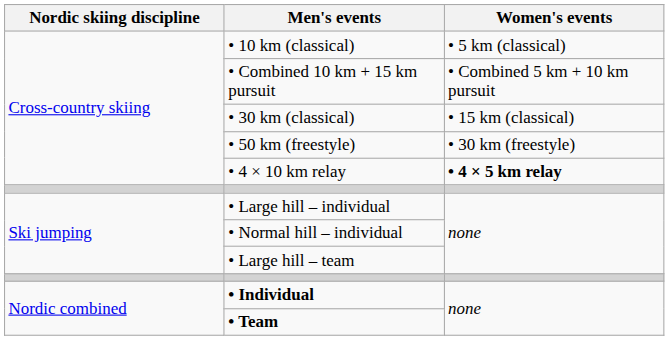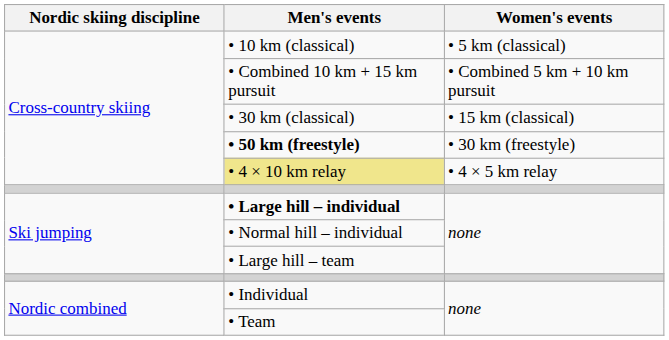(292, 144) normal -> (294, 144) bold
(287, 171) no background -> (287, 171) khaki background
(505, 171) bold -> (503, 171) normal
(309, 206) normal -> (314, 206) bold
(271, 294) bold -> (268, 294) normal
(253, 321) bold -> (252, 321) normal
